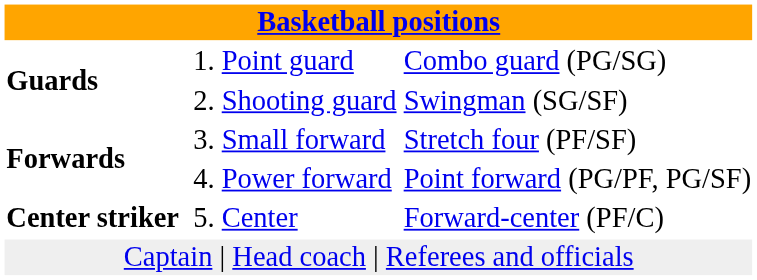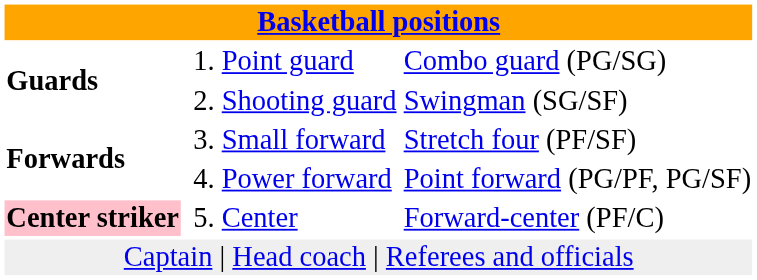(93, 217) no background -> (93, 217) pink background
